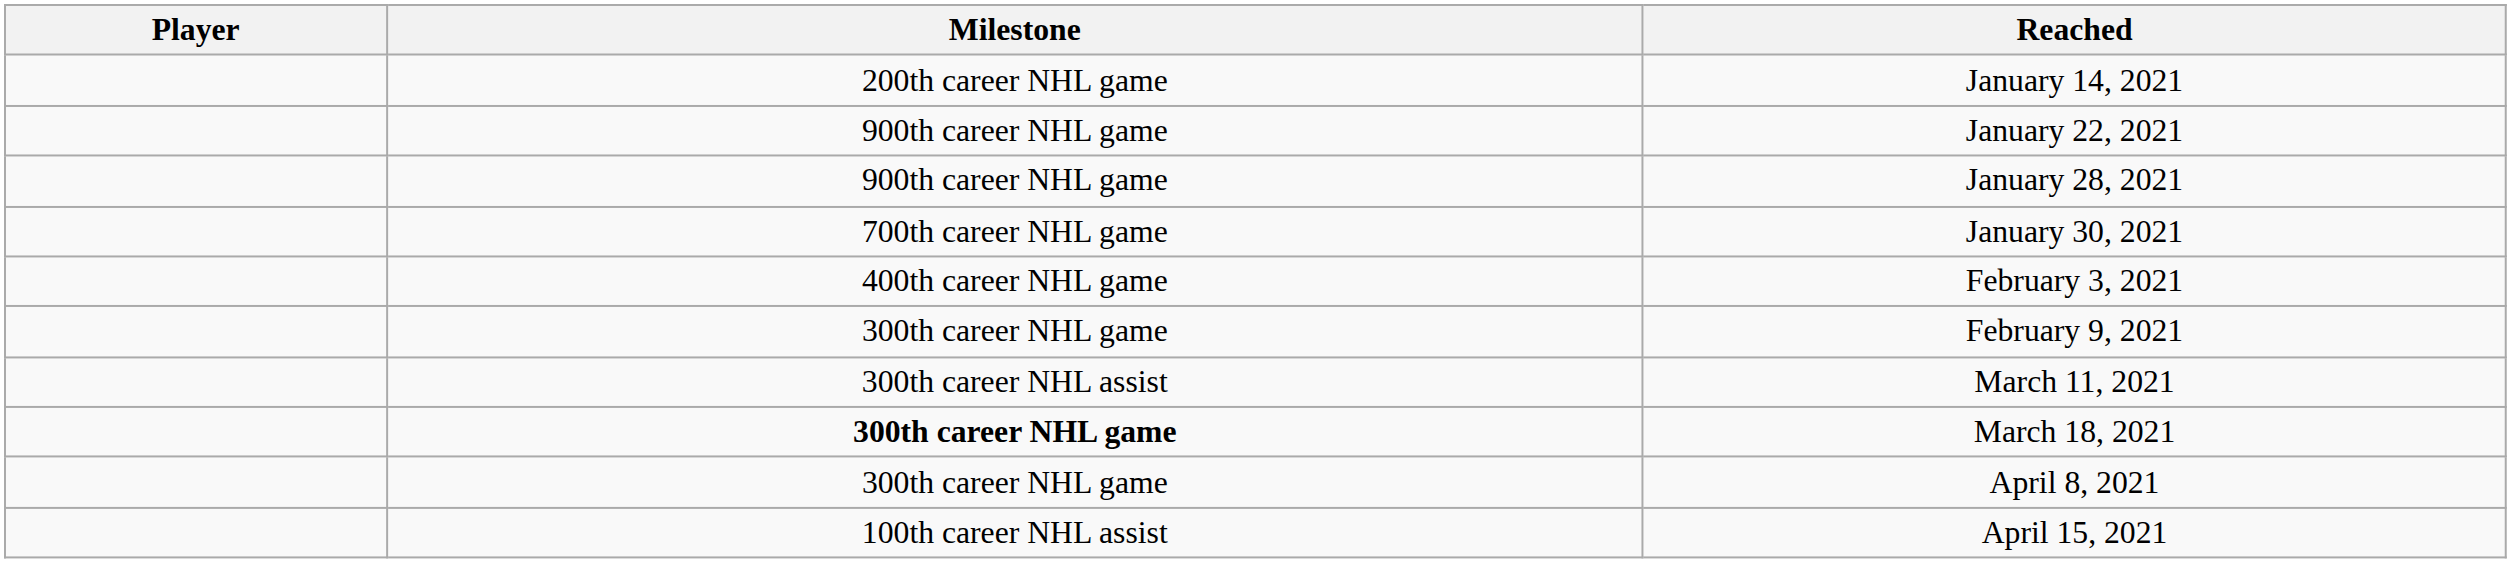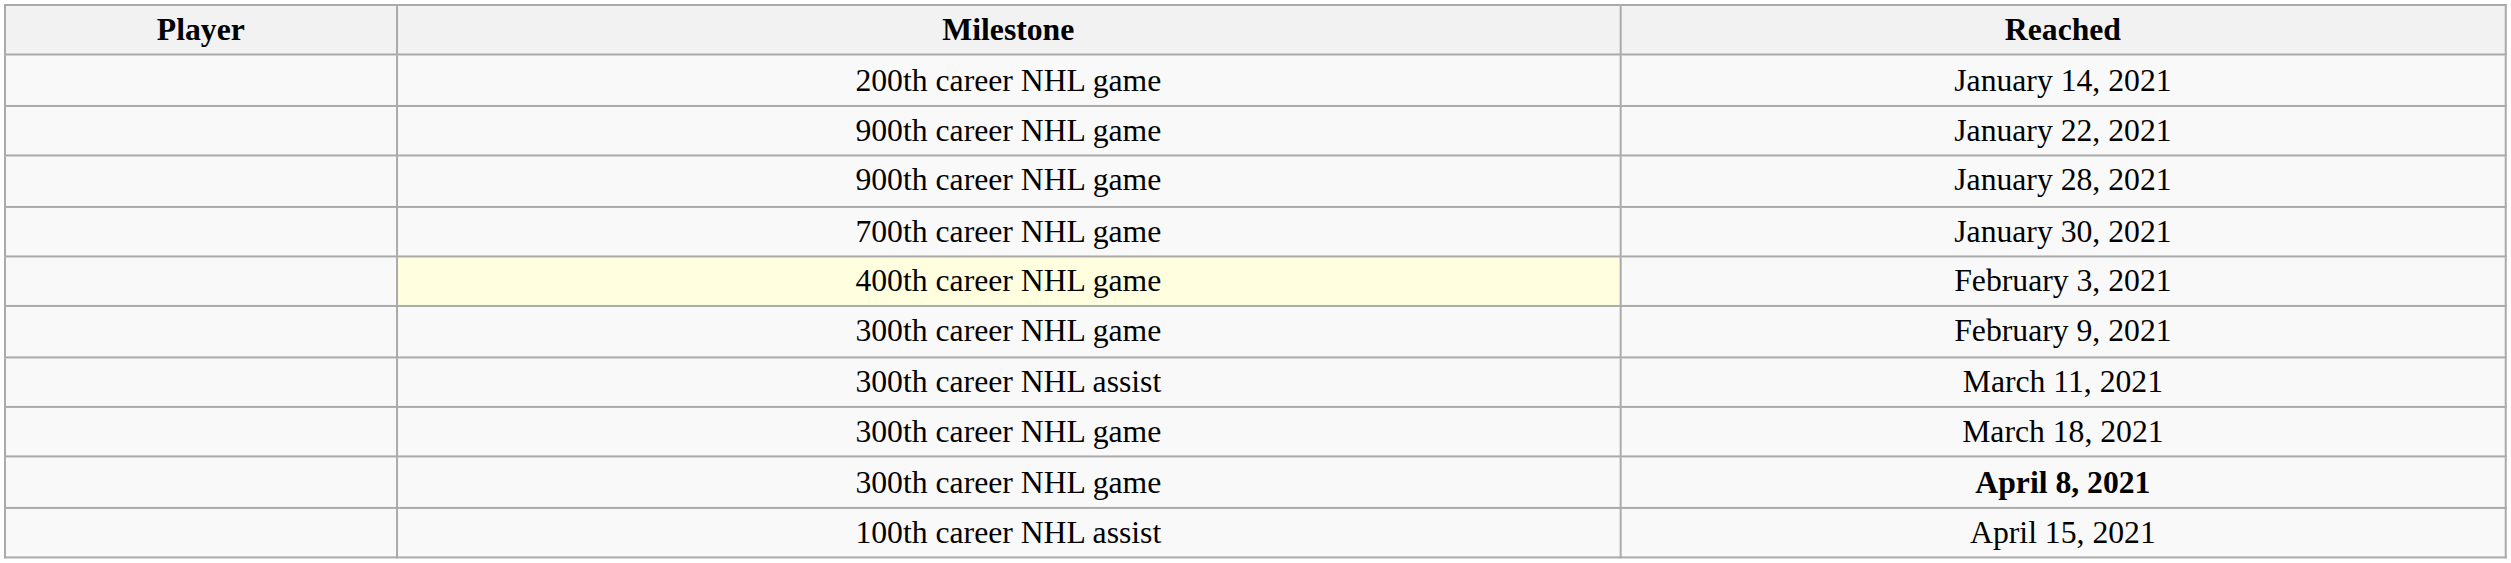(1015, 280) no background -> (1008, 280) lightyellow background
(1015, 431) bold -> (1008, 431) normal
(2075, 481) normal -> (2063, 481) bold
